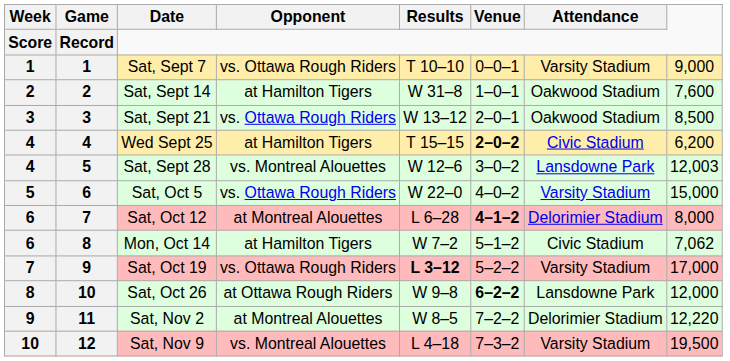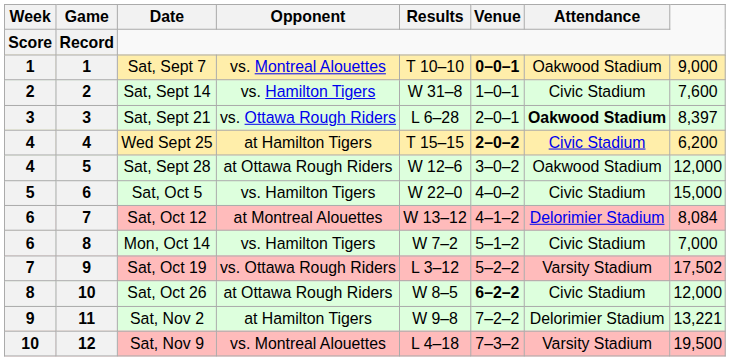(308, 67) vs. Ottawa Rough Riders -> (308, 67) vs. Montreal Alouettes
(497, 67) normal -> (497, 67) bold
(595, 67) Varsity Stadium -> (597, 67) Oakwood Stadium
(308, 92) at Hamilton Tigers -> (308, 92) vs. Hamilton Tigers
(595, 92) Oakwood Stadium -> (597, 92) Civic Stadium
(435, 117) W 13–12 -> (435, 117) L 6–28
(595, 117) normal -> (597, 117) bold
(694, 117) 8,500 -> (698, 117) 8,397
(308, 167) vs. Montreal Alouettes -> (308, 167) at Ottawa Rough Riders
(595, 167) Lansdowne Park -> (597, 167) Oakwood Stadium
(694, 167) 12,003 -> (698, 167) 12,000
(308, 192) vs. Ottawa Rough Riders -> (308, 192) vs. Hamilton Tigers
(595, 192) Varsity Stadium -> (597, 192) Civic Stadium
(435, 218) L 6–28 -> (435, 218) W 13–12
(497, 218) bold -> (497, 218) normal
(694, 218) 8,000 -> (698, 218) 8,084
(308, 243) at Hamilton Tigers -> (308, 243) vs. Hamilton Tigers
(694, 243) 7,062 -> (698, 243) 7,000
(435, 268) bold -> (435, 268) normal
(694, 268) 17,000 -> (698, 268) 17,502
(435, 293) W 9–8 -> (435, 293) W 8–5
(595, 293) Lansdowne Park -> (597, 293) Civic Stadium
(308, 318) at Montreal Alouettes -> (308, 318) at Hamilton Tigers
(435, 318) W 8–5 -> (435, 318) W 9–8
(694, 318) 12,220 -> (698, 318) 13,221
